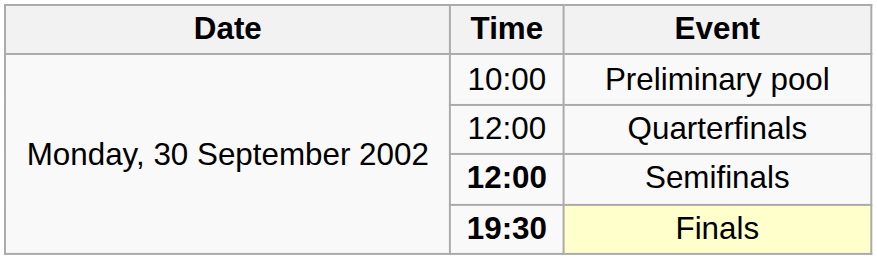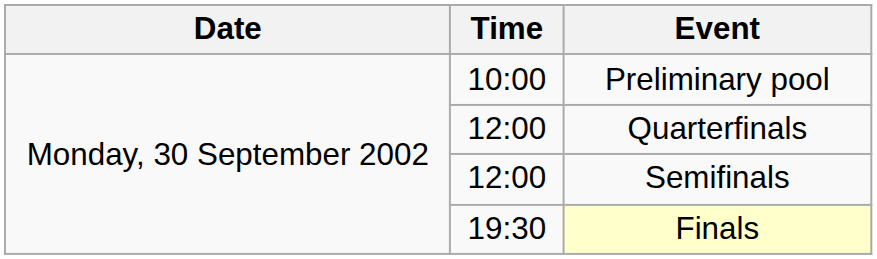(507, 178) bold -> (507, 178) normal
(507, 228) bold -> (507, 228) normal
